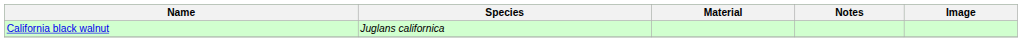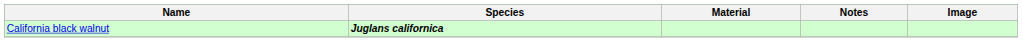(402, 28) normal -> (397, 28) bold
